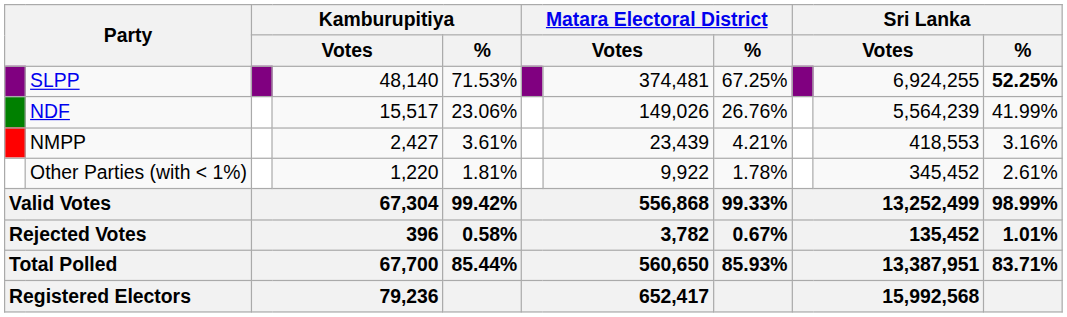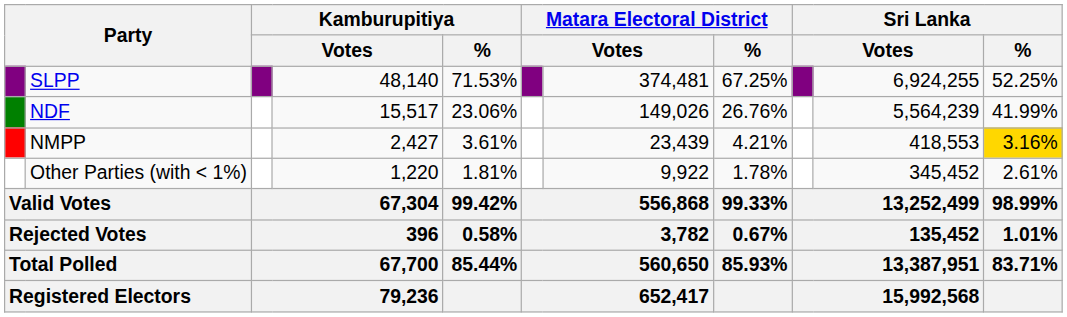(1025, 81) bold -> (1025, 81) normal
(1030, 142) no background -> (1030, 142) gold background
